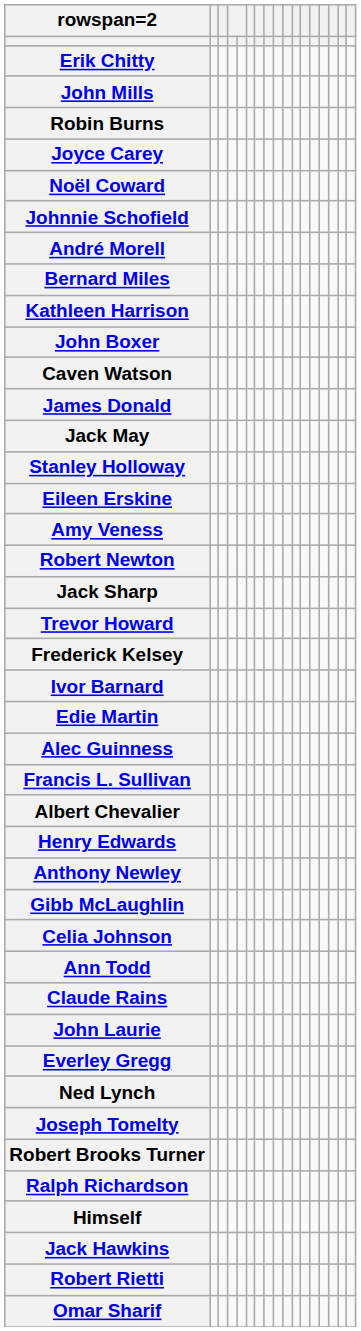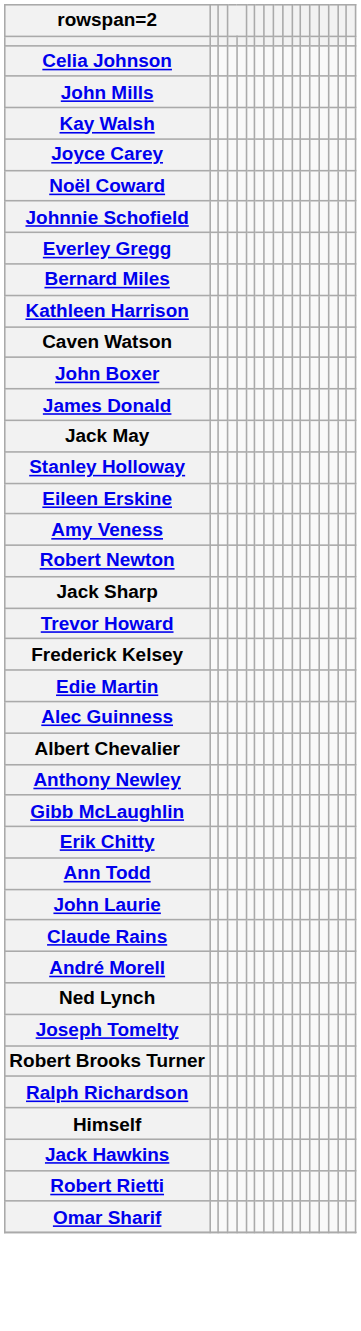rows swapped: (107, 936) <-> (107, 61)
- row: (107, 123)
+ row: (107, 123)
rows swapped: (107, 1061) <-> (107, 248)
rows swapped: (107, 342) <-> (107, 373)
- row: (107, 686)
- row: (107, 780)
- row: (107, 842)
rows swapped: (107, 998) <-> (107, 1030)
